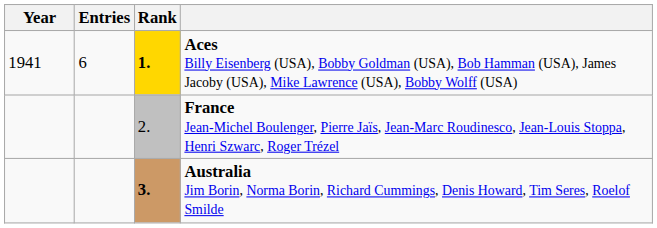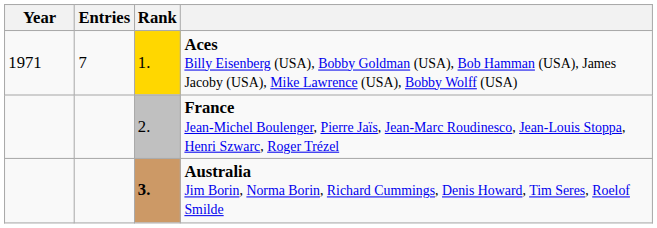(25, 62) 1941 -> (25, 62) 1971
(83, 62) 6 -> (83, 62) 7
(144, 62) bold -> (144, 62) normal
